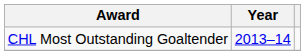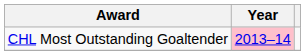(263, 38) no background -> (263, 38) pink background
